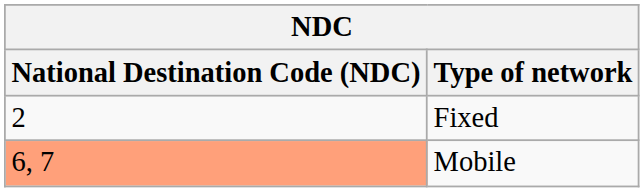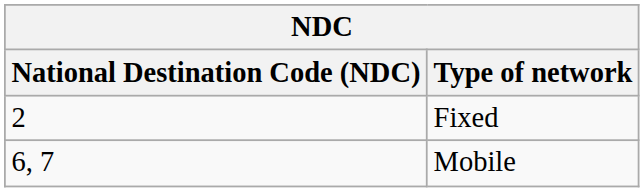(33, 162) lightsalmon background -> (33, 162) no background
